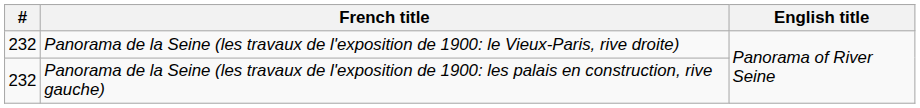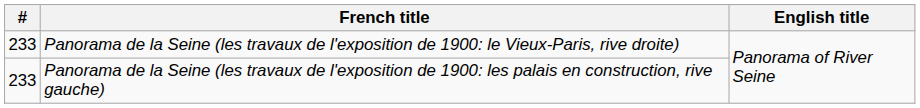(22, 44) 232 -> (22, 44) 233
(22, 80) 232 -> (22, 80) 233
